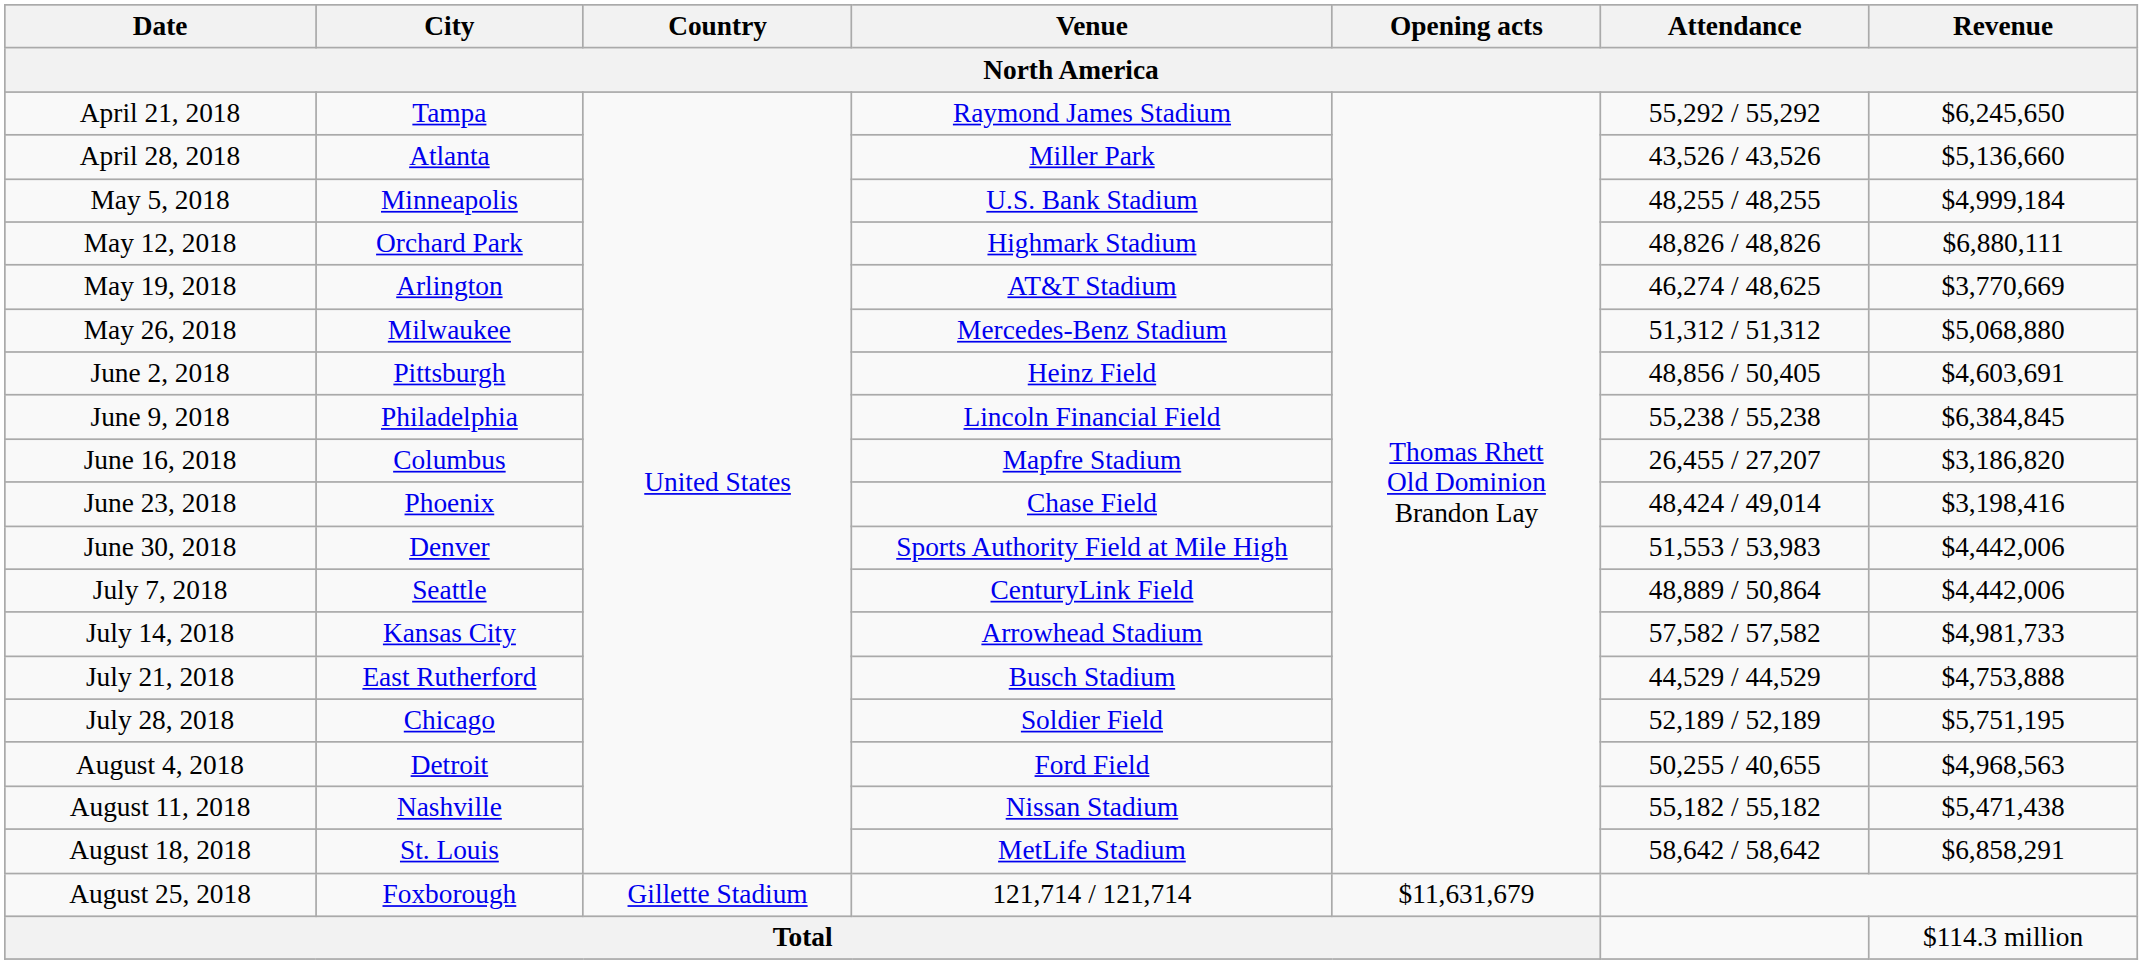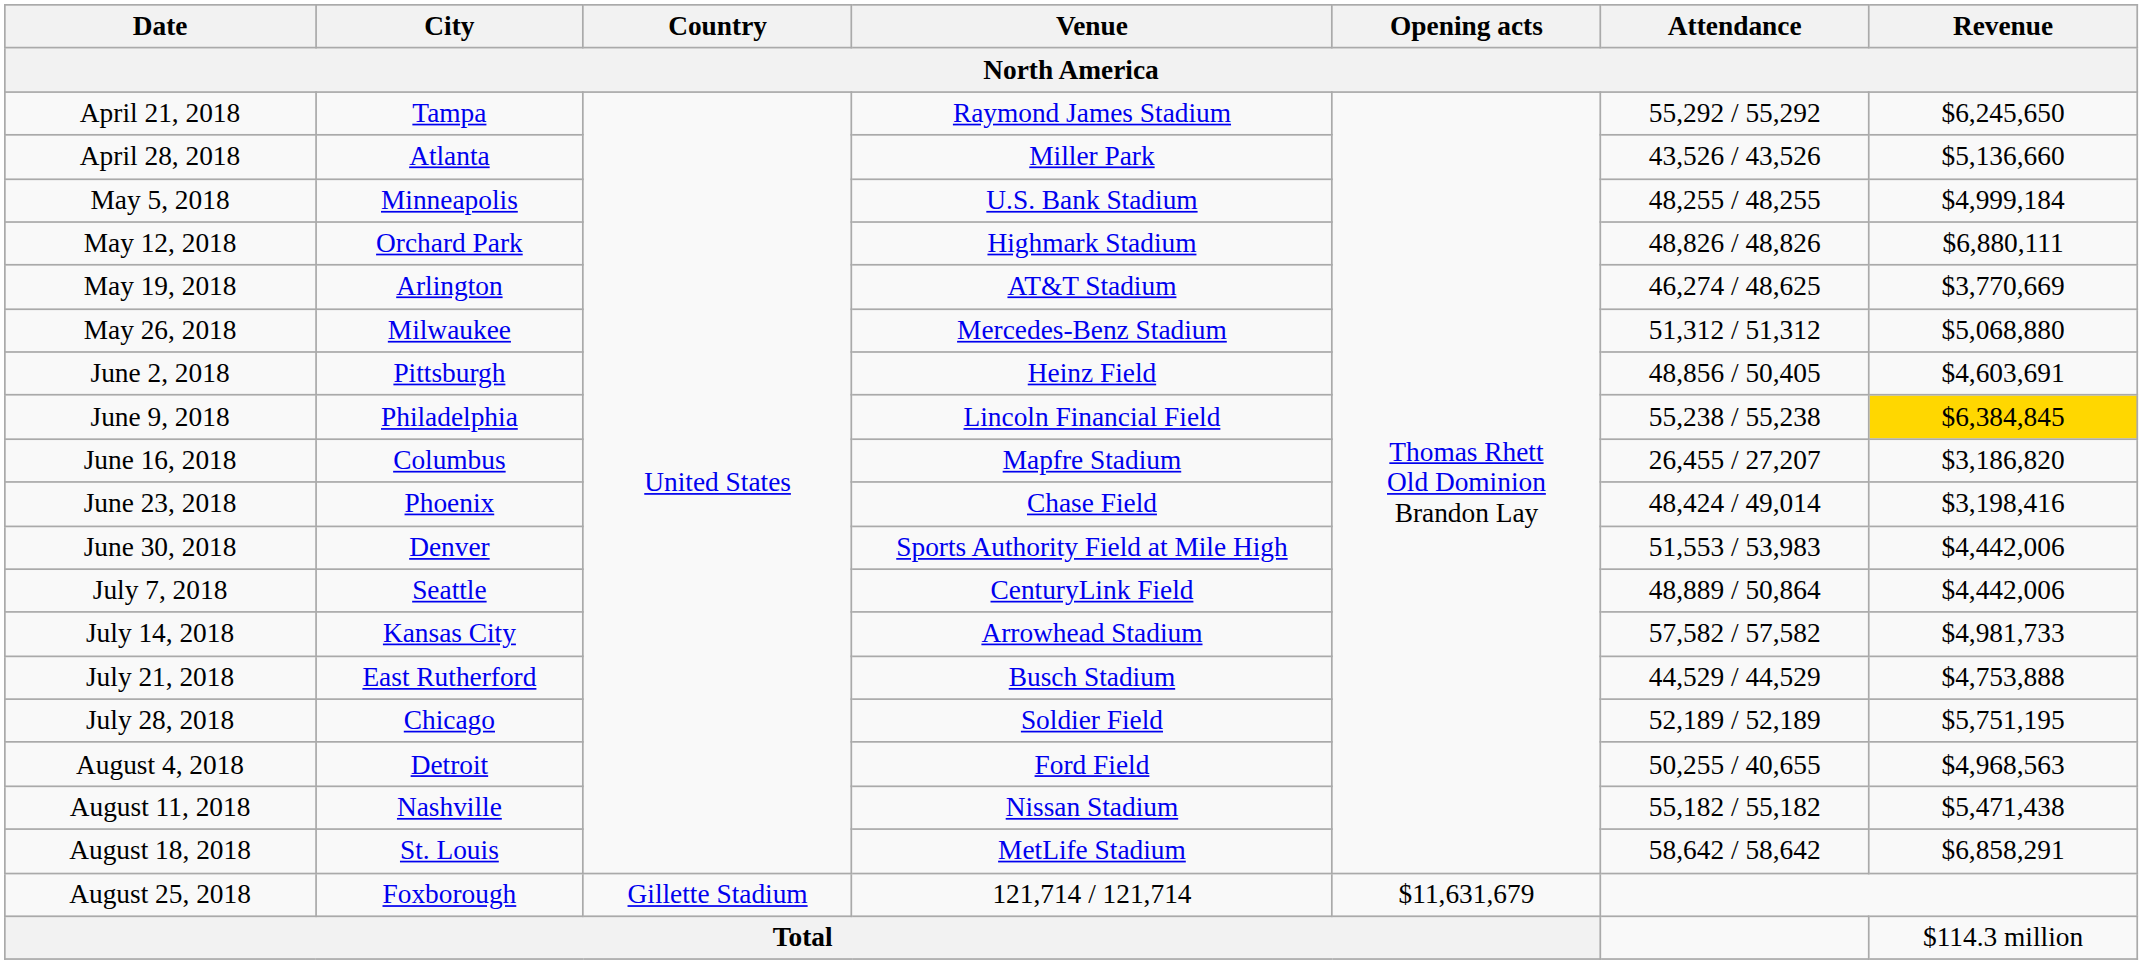(2003, 416) no background -> (2003, 416) gold background
